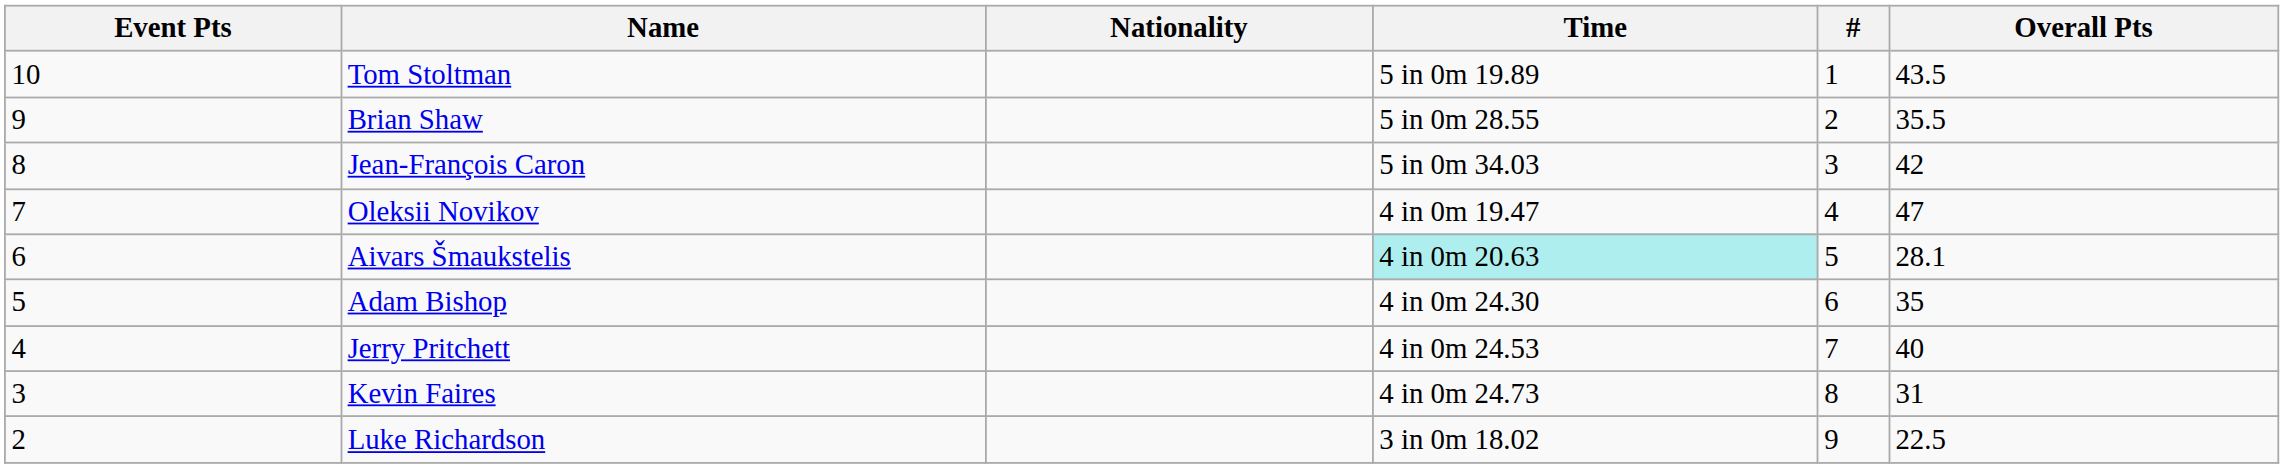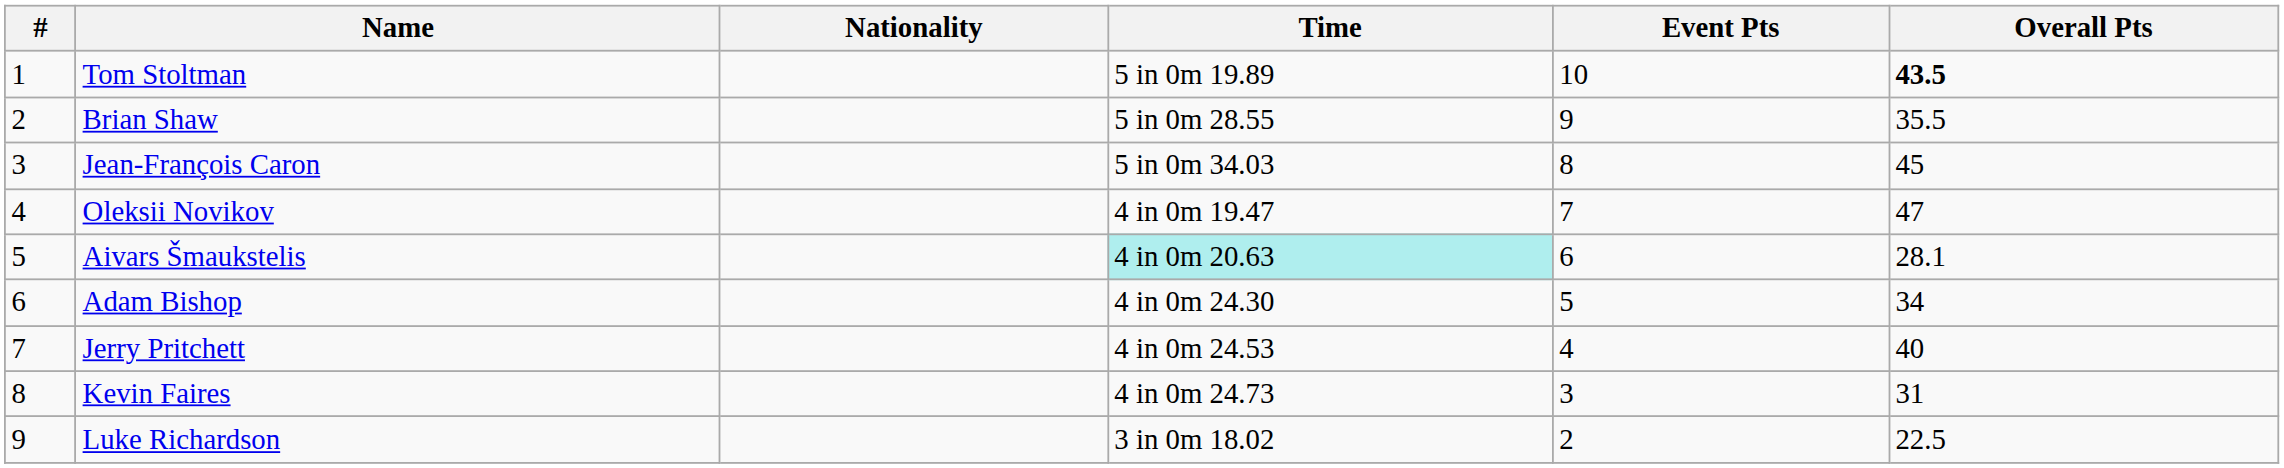columns swapped: (1853, 28) <-> (173, 28)
(1921, 73) normal -> (1921, 73) bold
(1910, 165) 42 -> (1910, 165) 45
(1910, 302) 35 -> (1910, 302) 34
